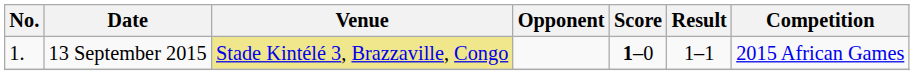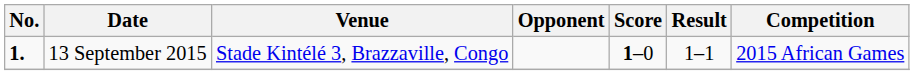(17, 52) normal -> (17, 52) bold
(362, 52) khaki background -> (362, 52) no background
